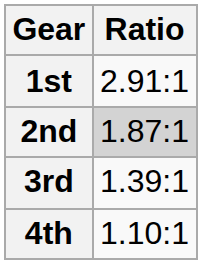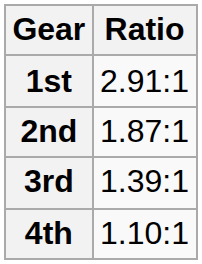(145, 131) lightgrey background -> (145, 131) no background
